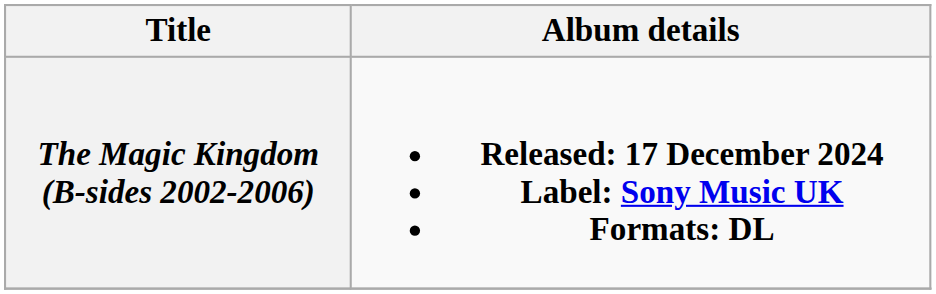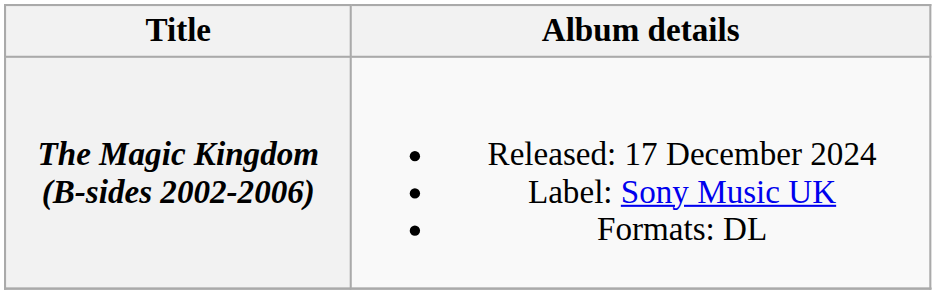(641, 191) bold -> (641, 191) normal
